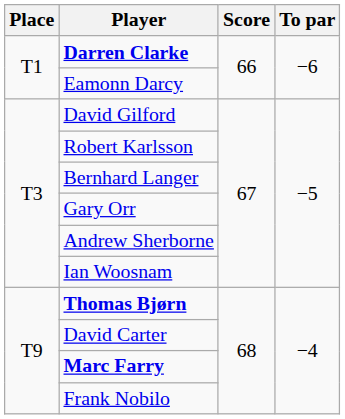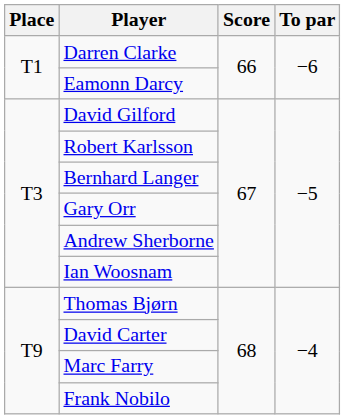(126, 51) bold -> (120, 51) normal
(125, 303) bold -> (121, 303) normal
(114, 366) bold -> (108, 366) normal
